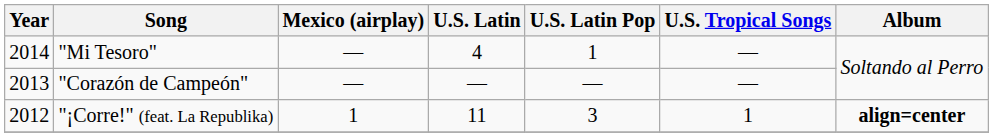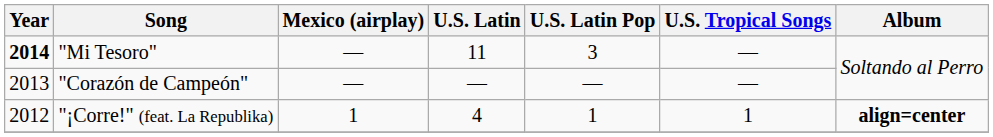(29, 52) normal -> (29, 52) bold
(477, 52) 4 -> (477, 52) 11
(593, 52) 1 -> (593, 52) 3
(477, 115) 11 -> (477, 115) 4
(593, 115) 3 -> (593, 115) 1
